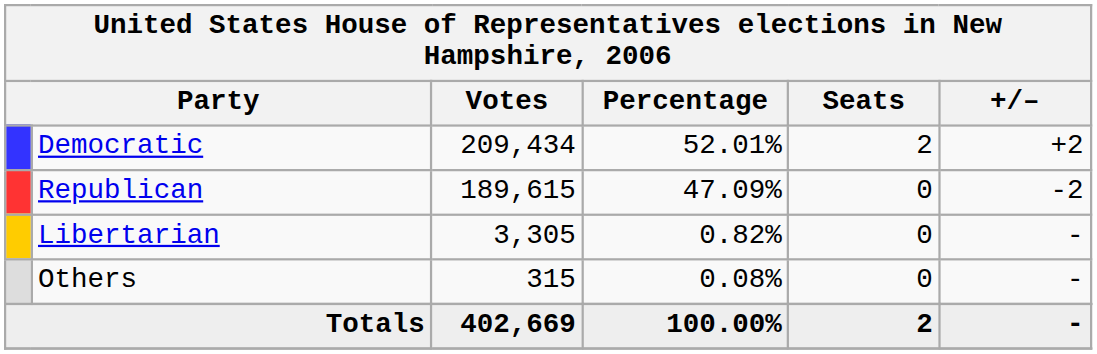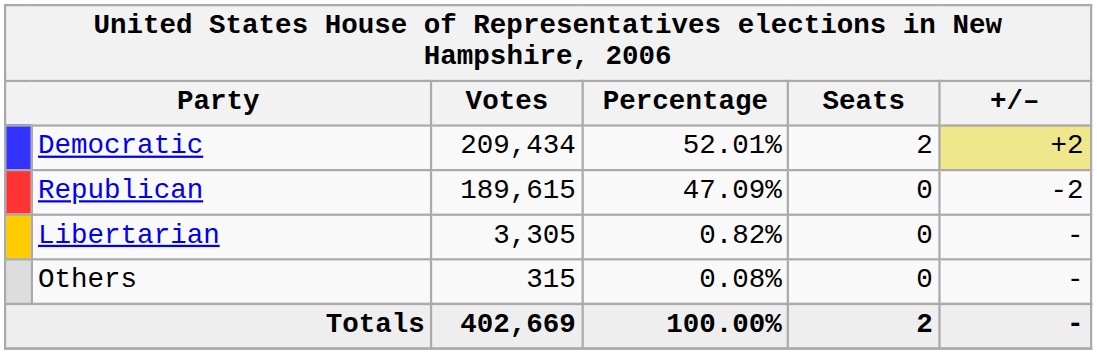(1067, 148) no background -> (1067, 148) khaki background
